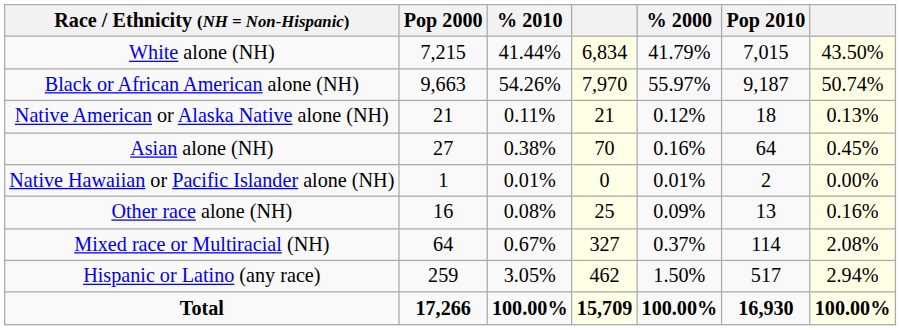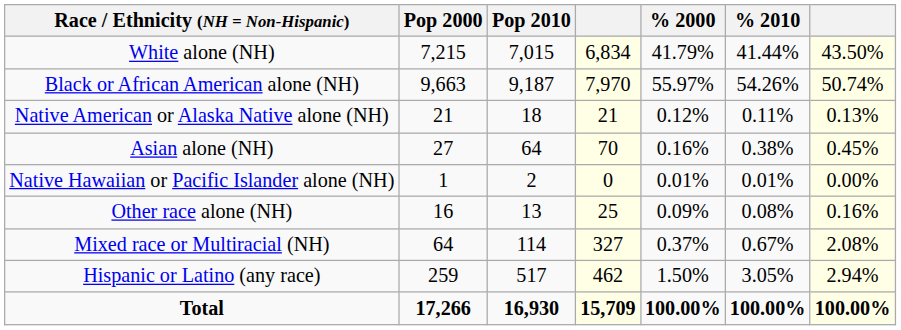columns swapped: (766, 20) <-> (530, 20)
